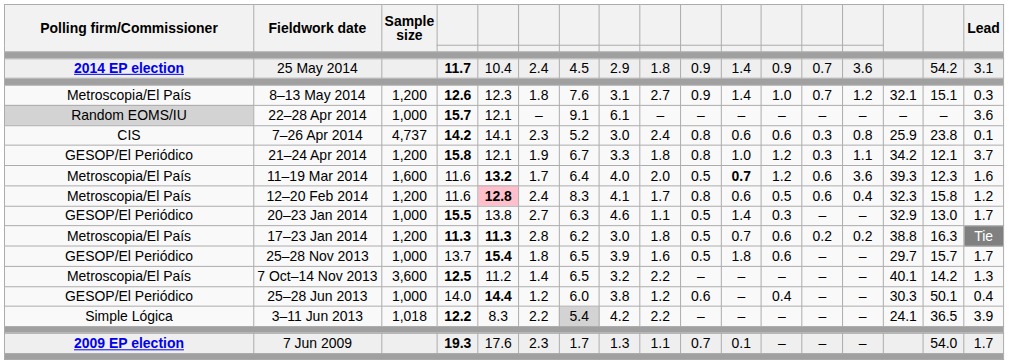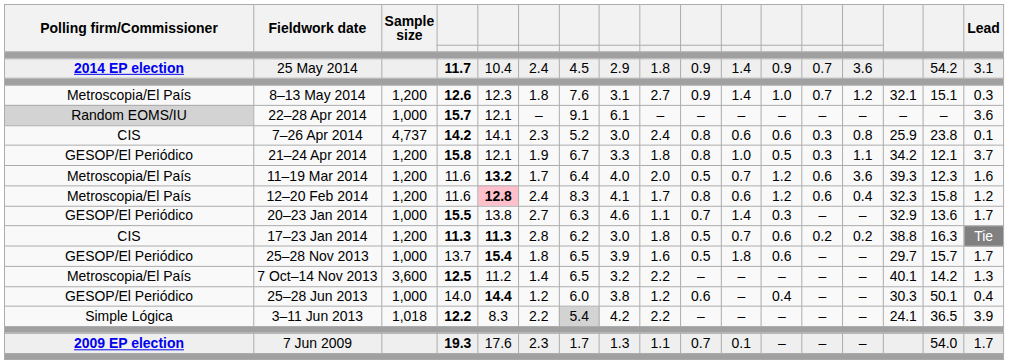(782, 156) 1.2 -> (782, 156) 0.5
(409, 176) 1,600 -> (409, 176) 1,200
(741, 176) bold -> (741, 176) normal
(782, 196) 0.5 -> (782, 196) 1.2
(701, 216) 0.5 -> (701, 216) 0.7
(944, 216) 13.0 -> (944, 216) 13.6
(129, 236) Metroscopia/El País -> (129, 236) CIS
